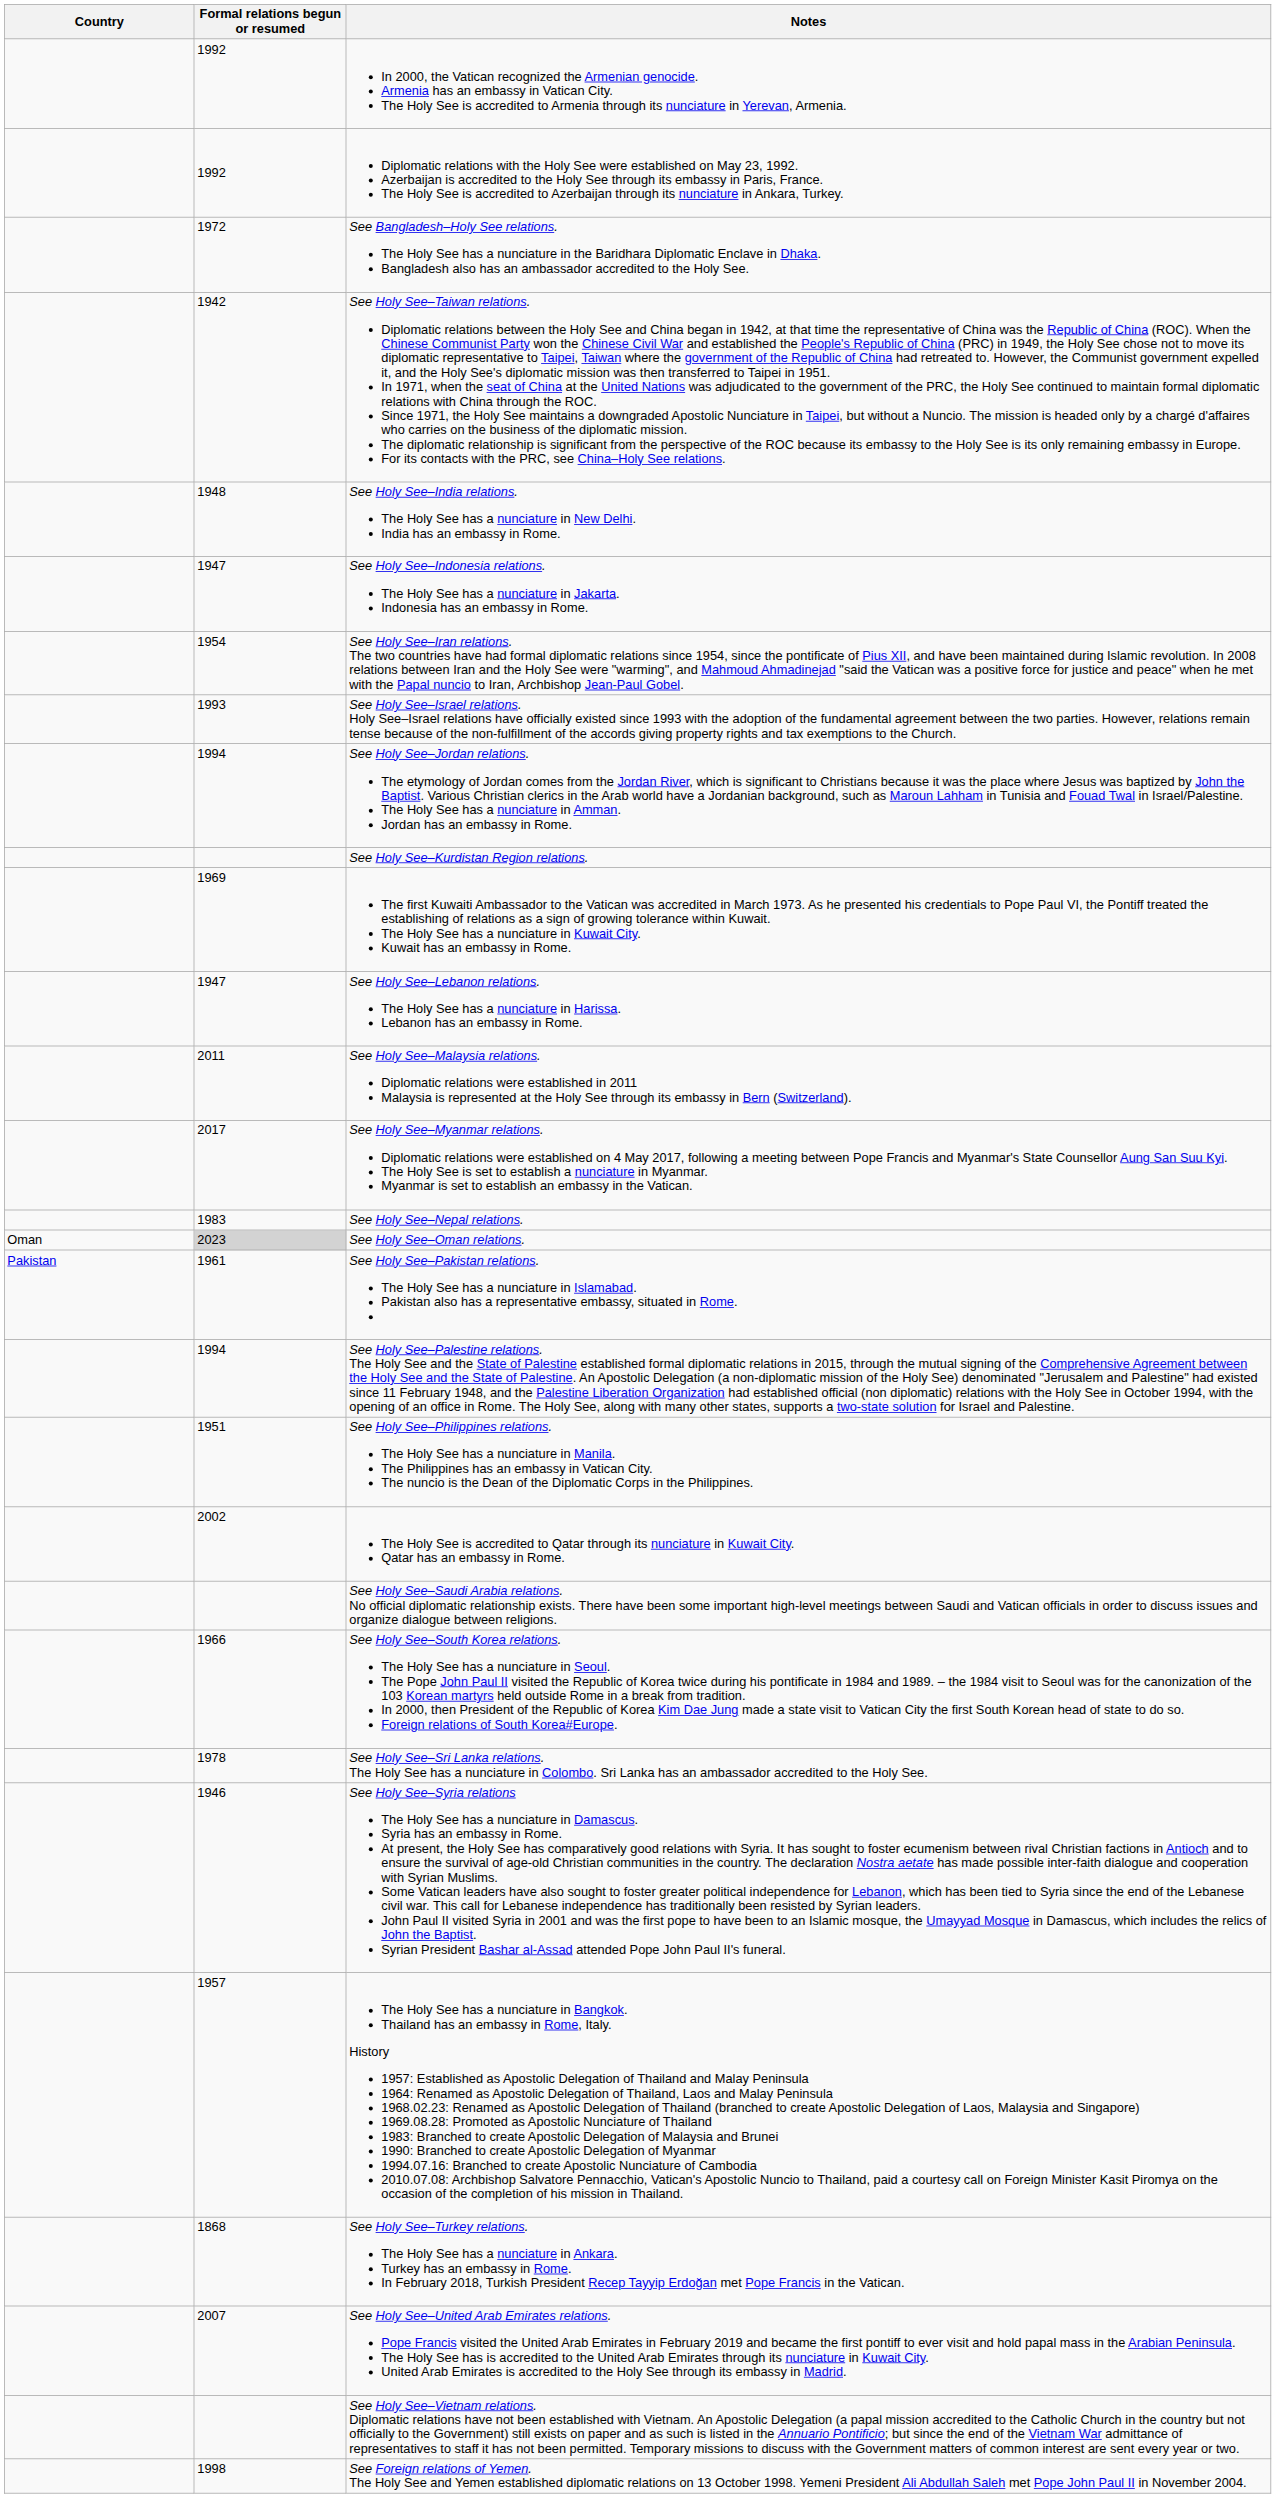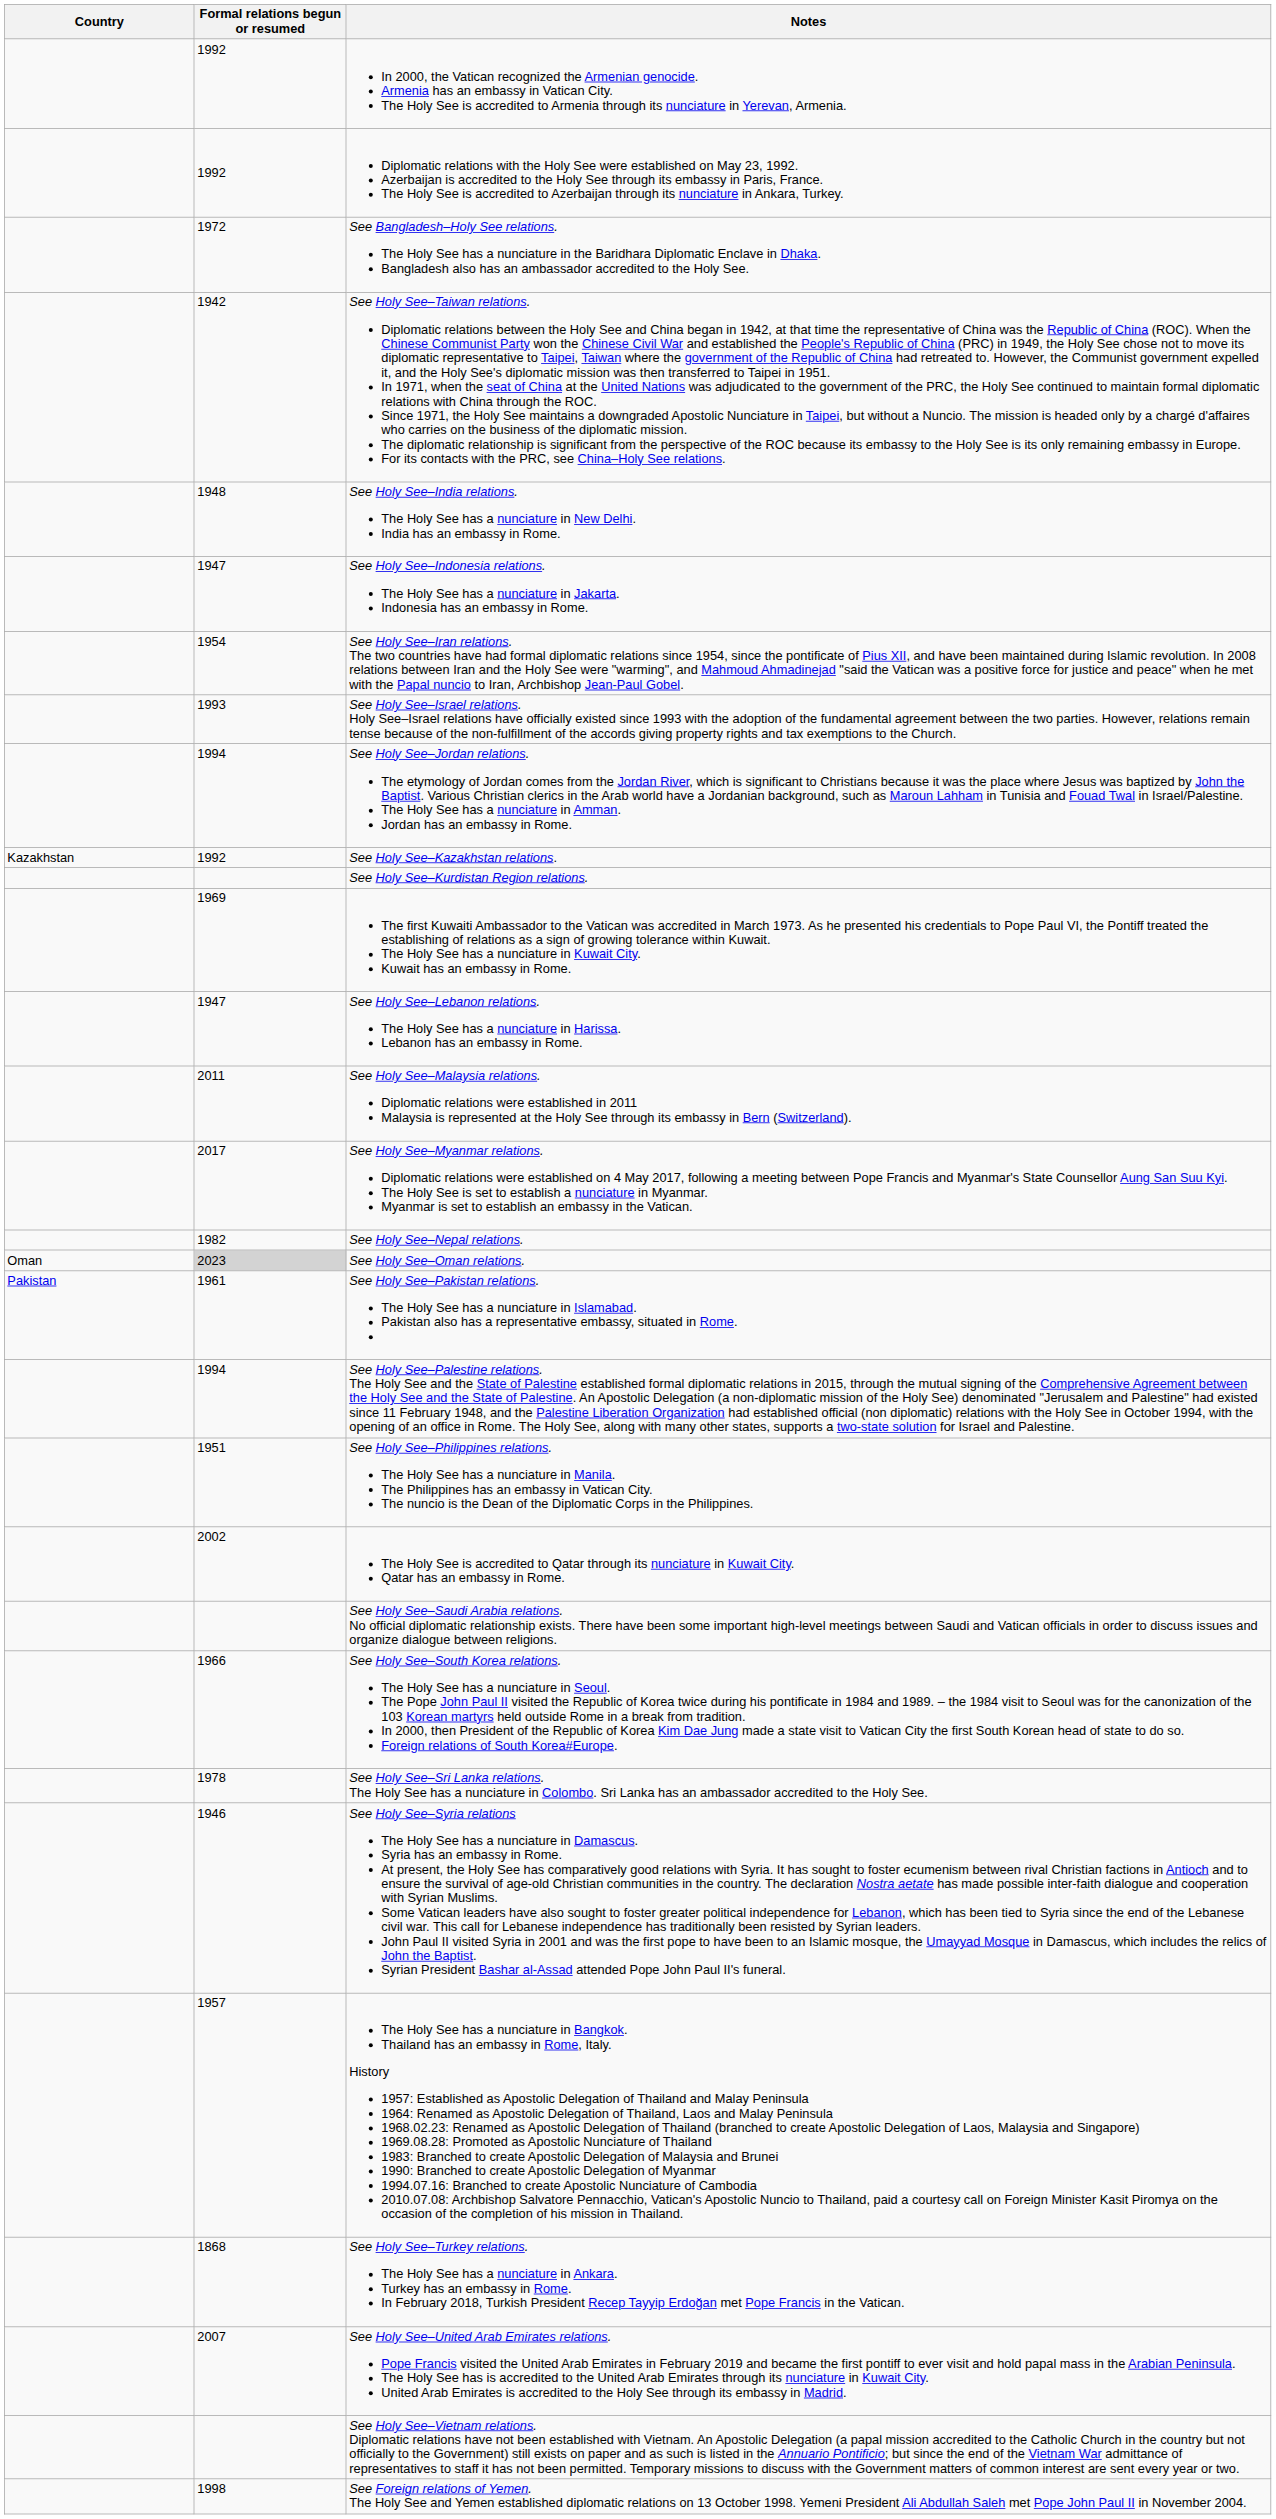+ row: (453, 857)
(212, 1219) 1983 -> (212, 1240) 1982
